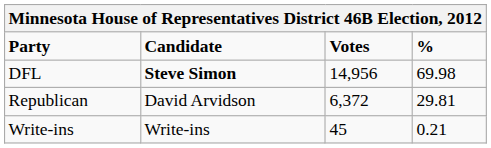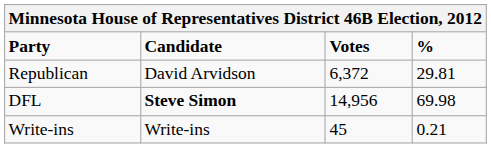rows swapped: (25, 73) <-> (48, 101)
